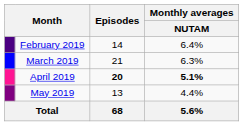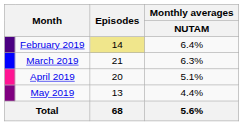(117, 45) no background -> (117, 45) khaki background
(117, 77) bold -> (117, 77) normal
(192, 77) bold -> (192, 77) normal
